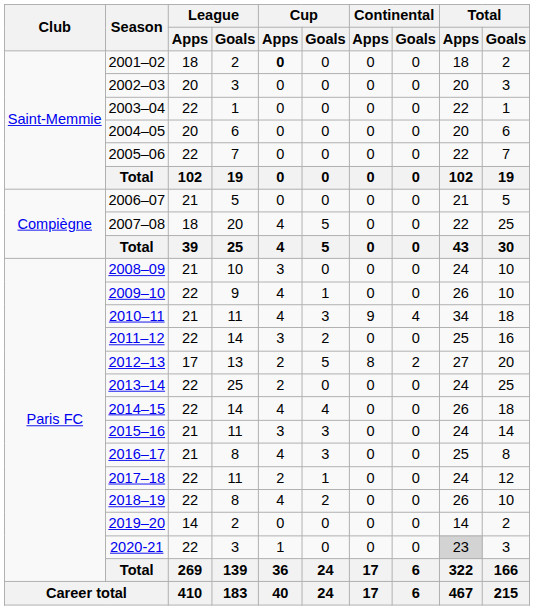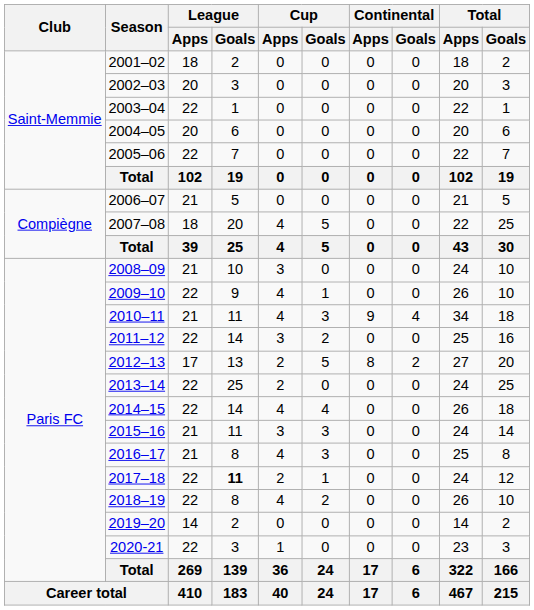(280, 62) bold -> (280, 62) normal
(235, 477) normal -> (235, 477) bold
(461, 547) lightgrey background -> (461, 547) no background
